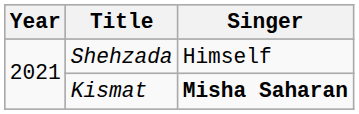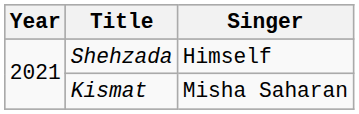(265, 91) bold -> (265, 91) normal
